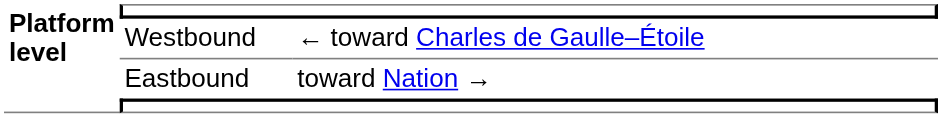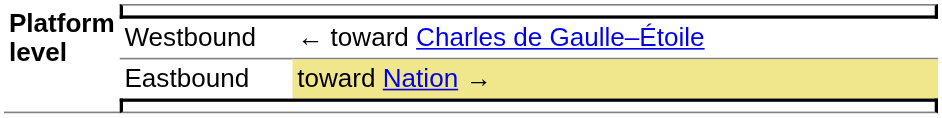(394, 78) no background -> (394, 78) khaki background
